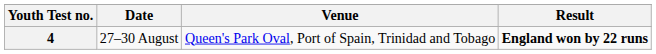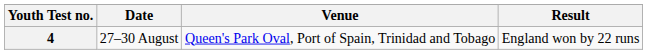(575, 37) bold -> (571, 37) normal
